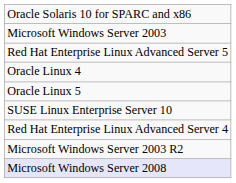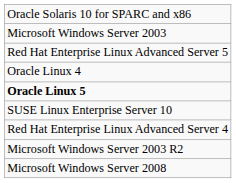(44, 91) normal -> (46, 91) bold
(87, 168) lavender background -> (87, 168) no background
